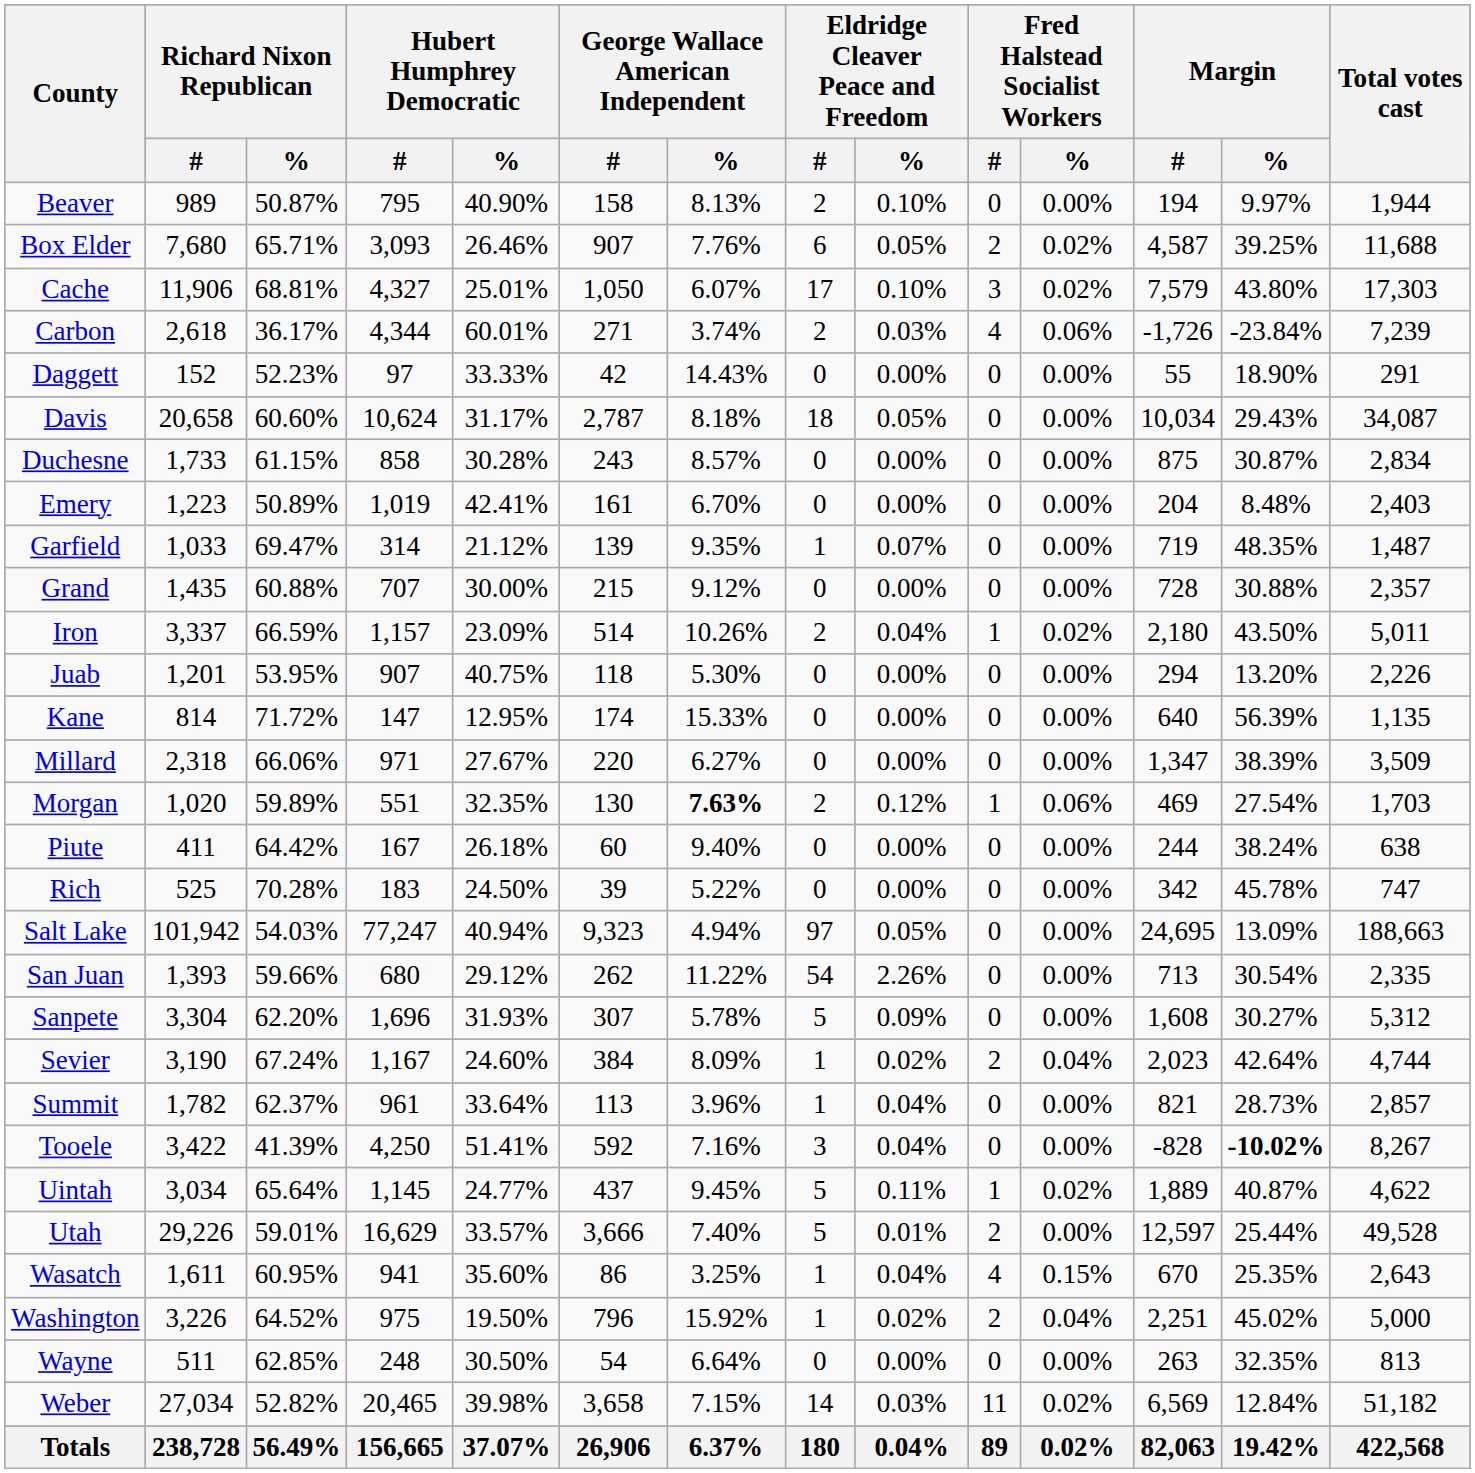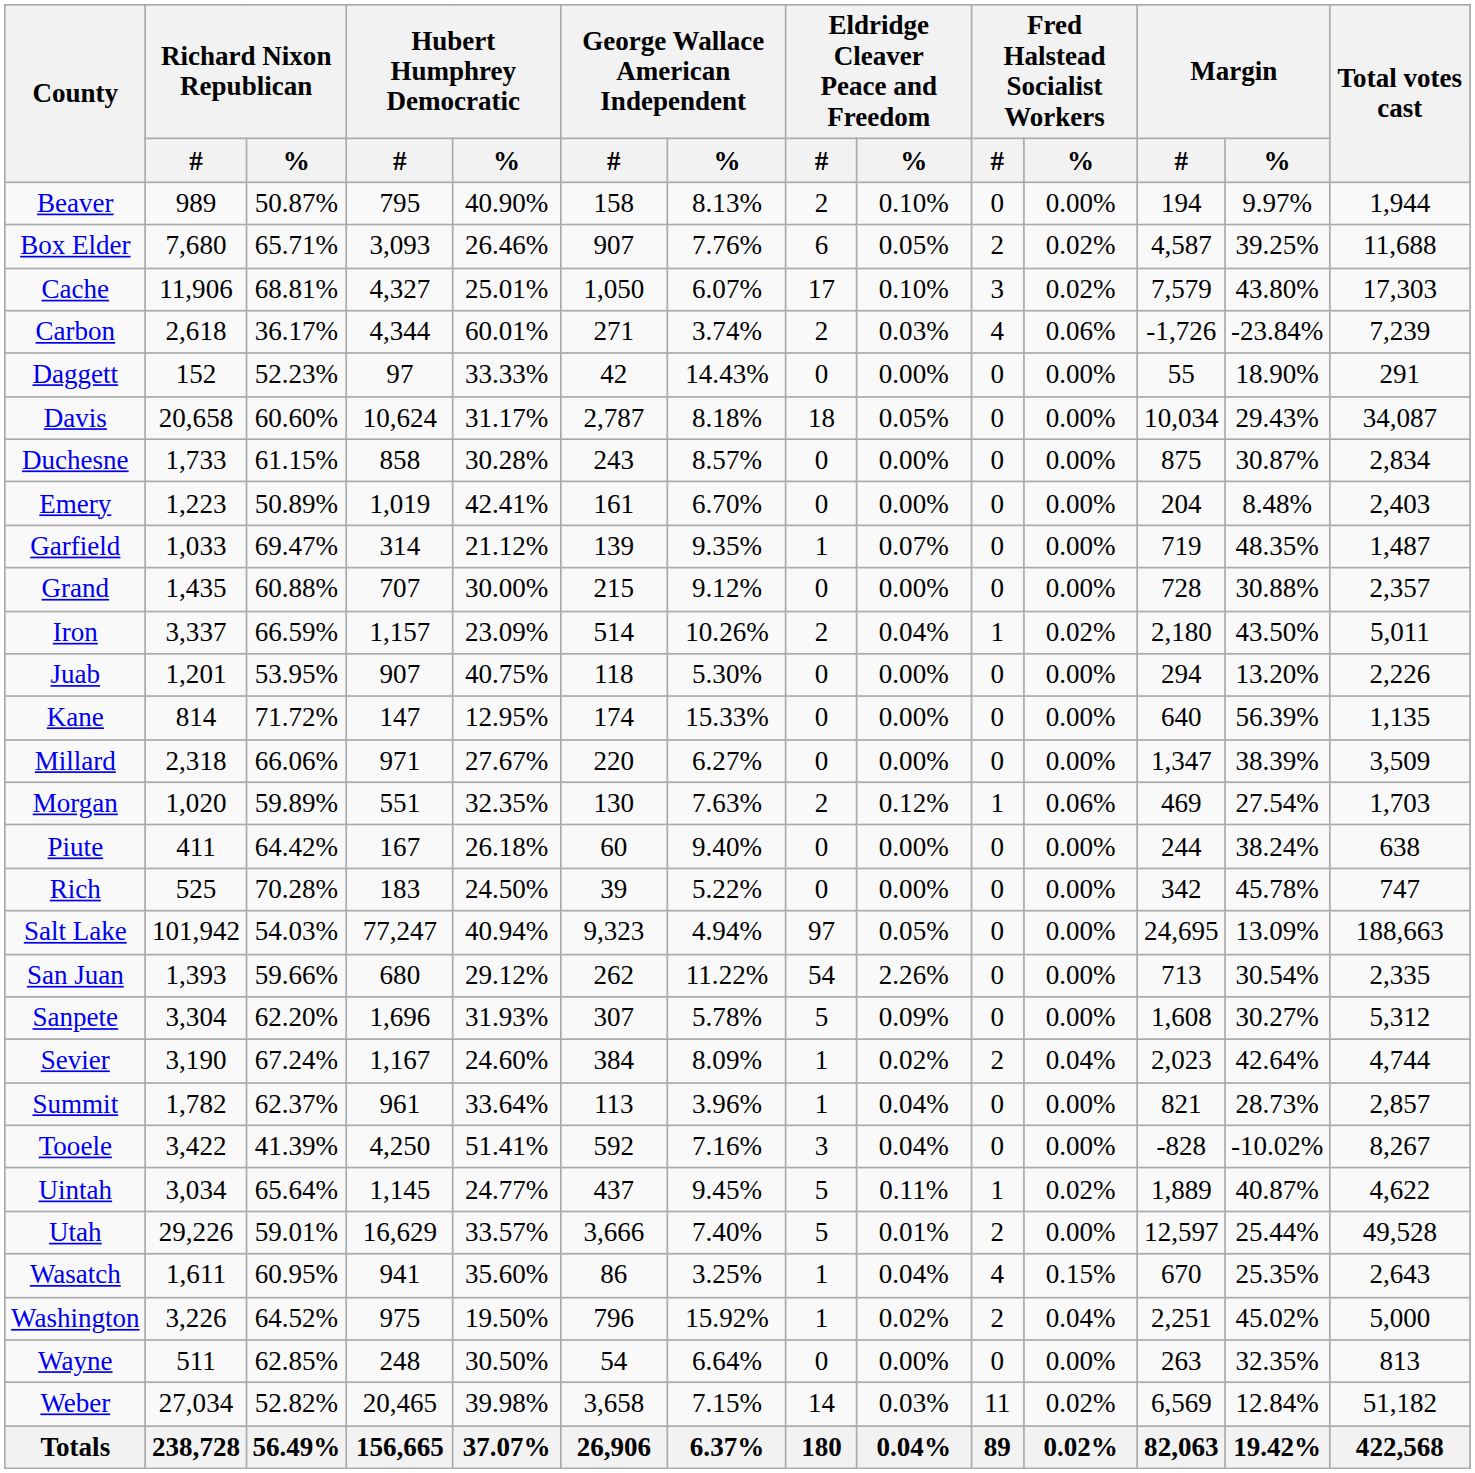(726, 803) bold -> (727, 803) normal
(1276, 1146) bold -> (1277, 1146) normal
